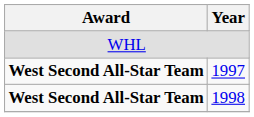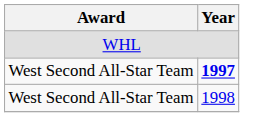(106, 71) bold -> (101, 71) normal
(228, 71) normal -> (218, 71) bold
(106, 97) bold -> (101, 97) normal
